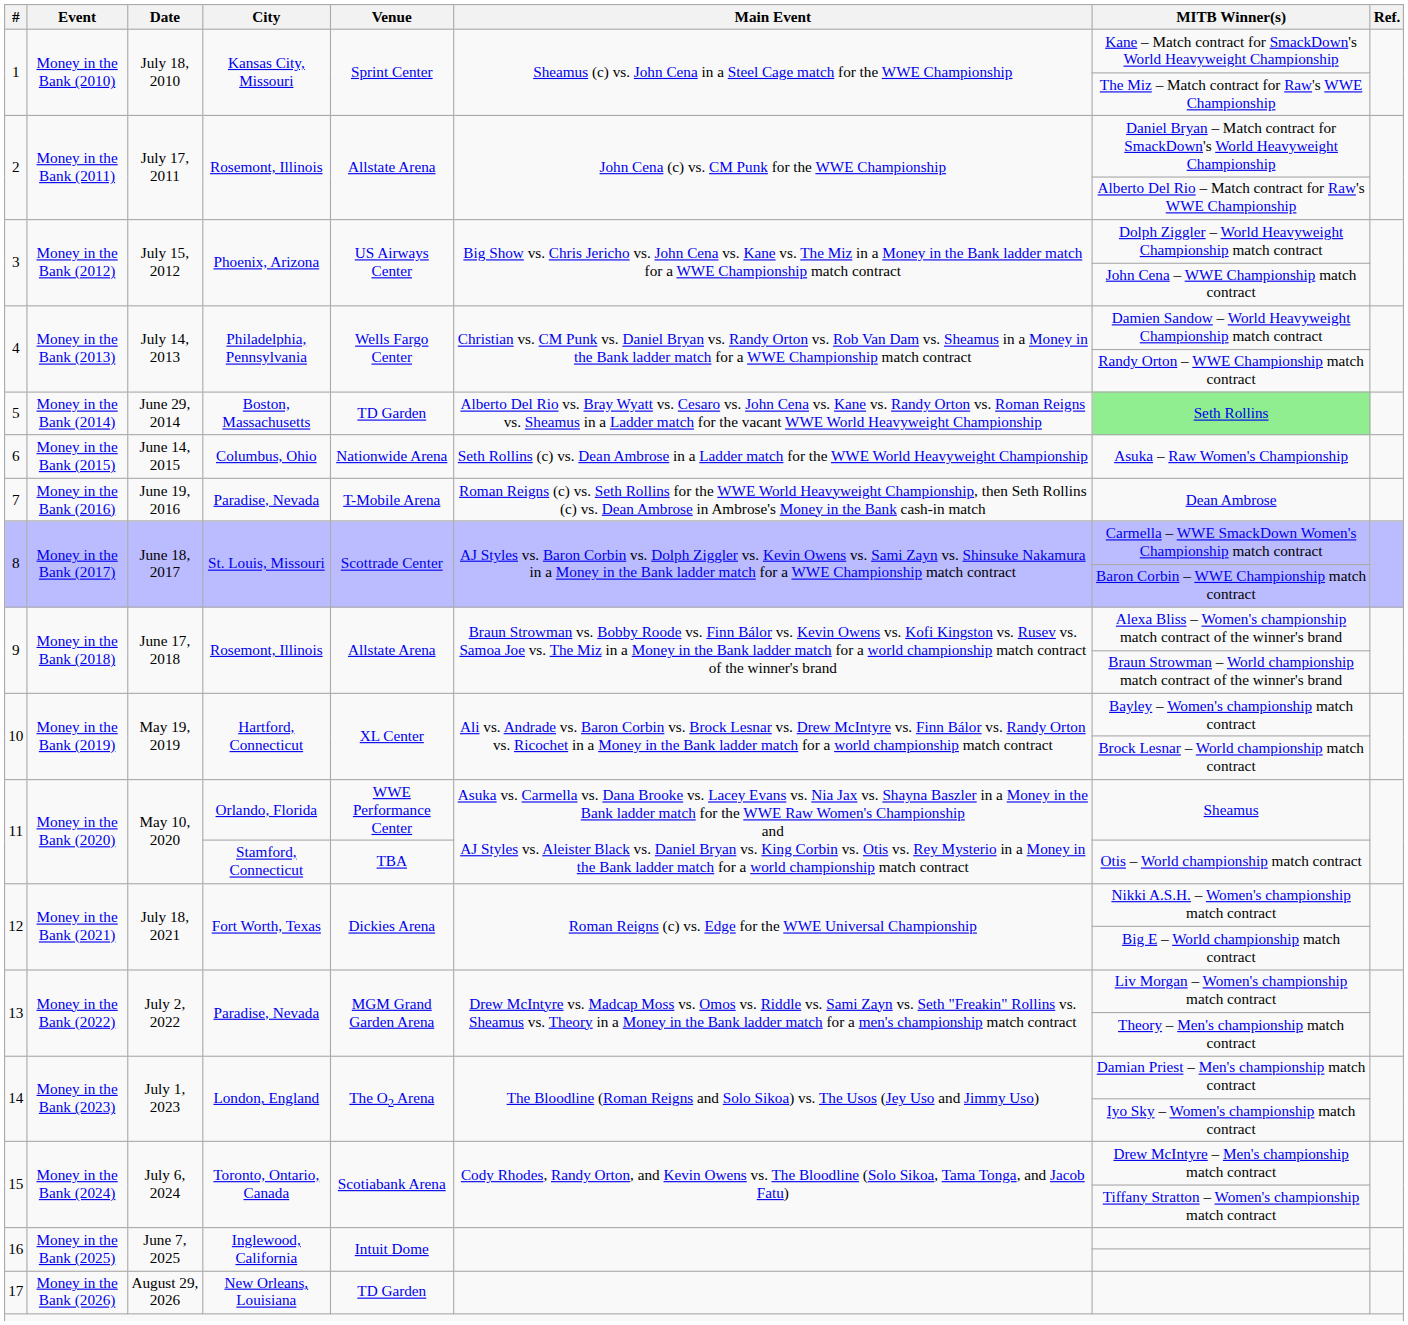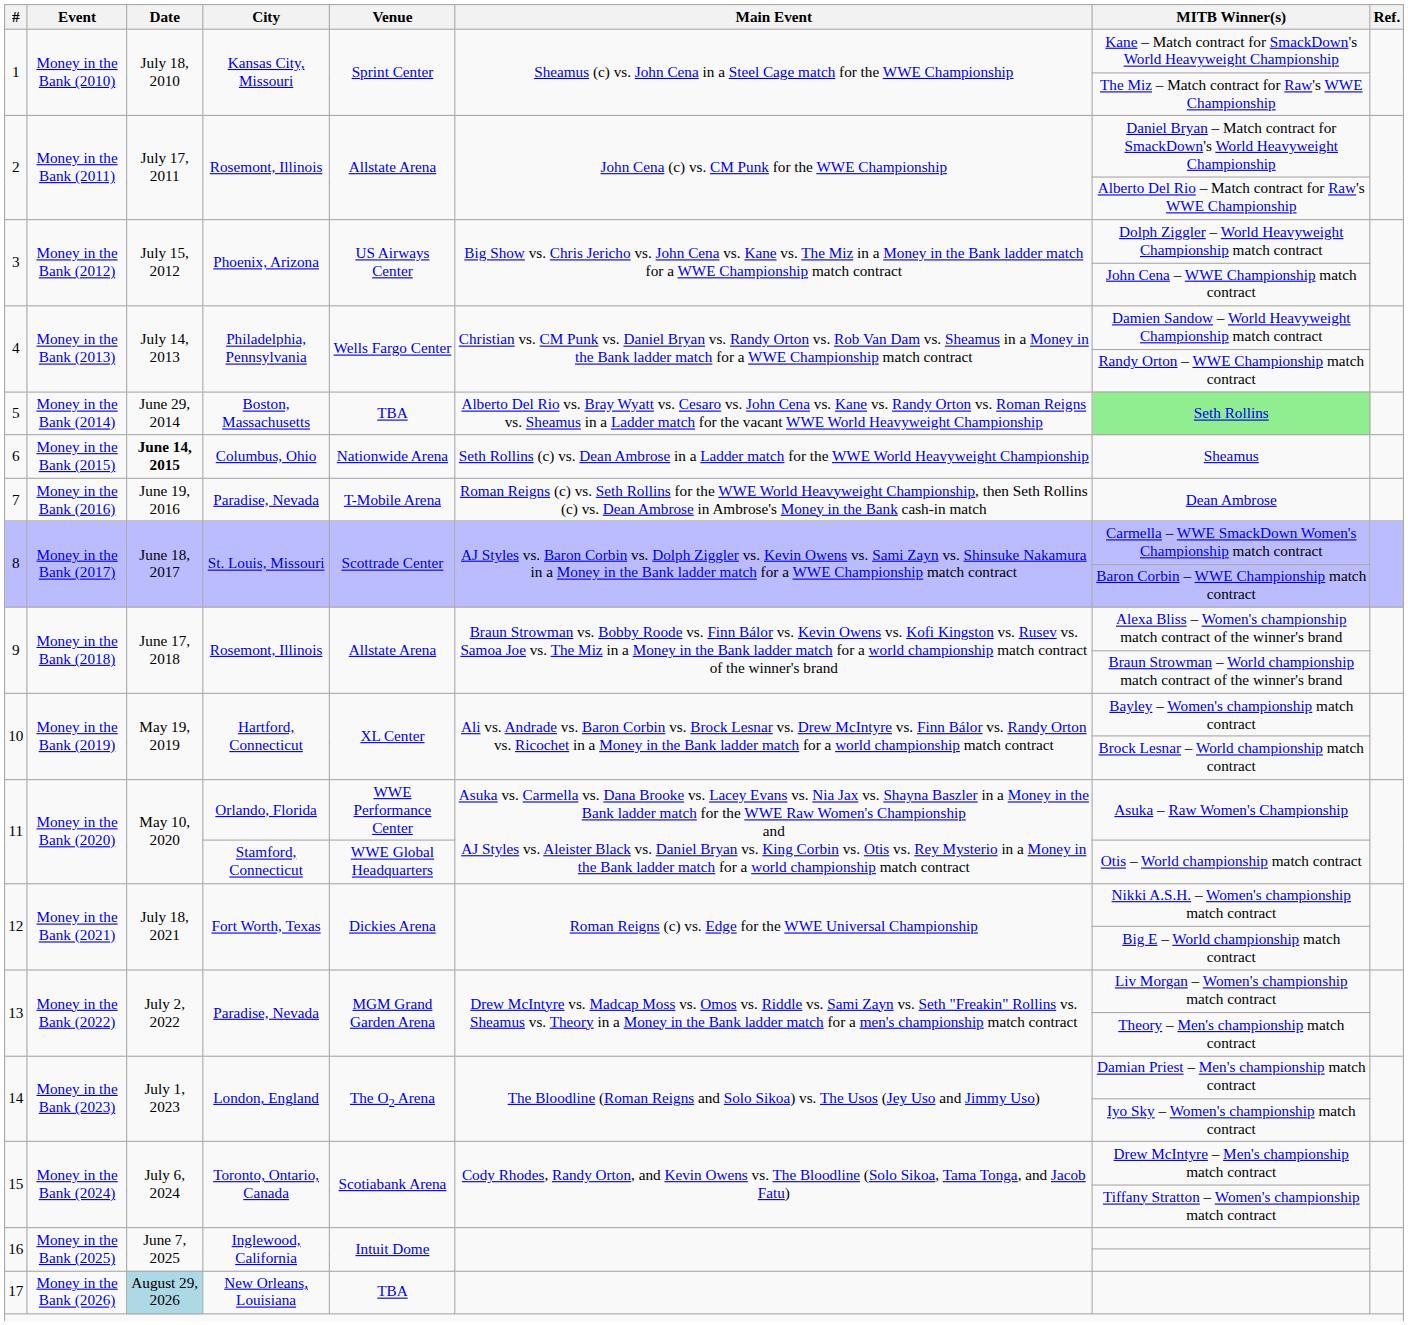(392, 413) TD Garden -> (392, 413) TBA
(165, 456) normal -> (165, 456) bold
(1231, 456) Asuka – Raw Women's Championship -> (1231, 456) Sheamus
(1231, 809) Sheamus -> (1231, 809) Asuka – Raw Women's Championship
(392, 861) TBA -> (392, 861) WWE Global Headquarters
(165, 1291) no background -> (165, 1291) lightblue background
(392, 1291) TD Garden -> (392, 1291) TBA
